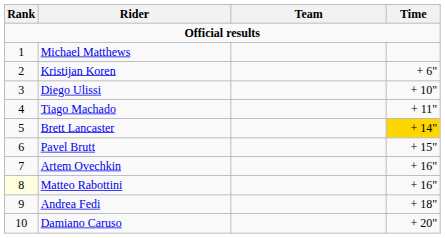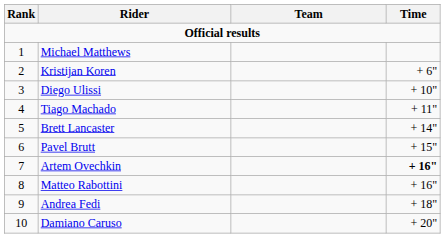(424, 128) gold background -> (424, 128) no background
(424, 166) normal -> (423, 166) bold
(21, 185) lightyellow background -> (21, 185) no background
